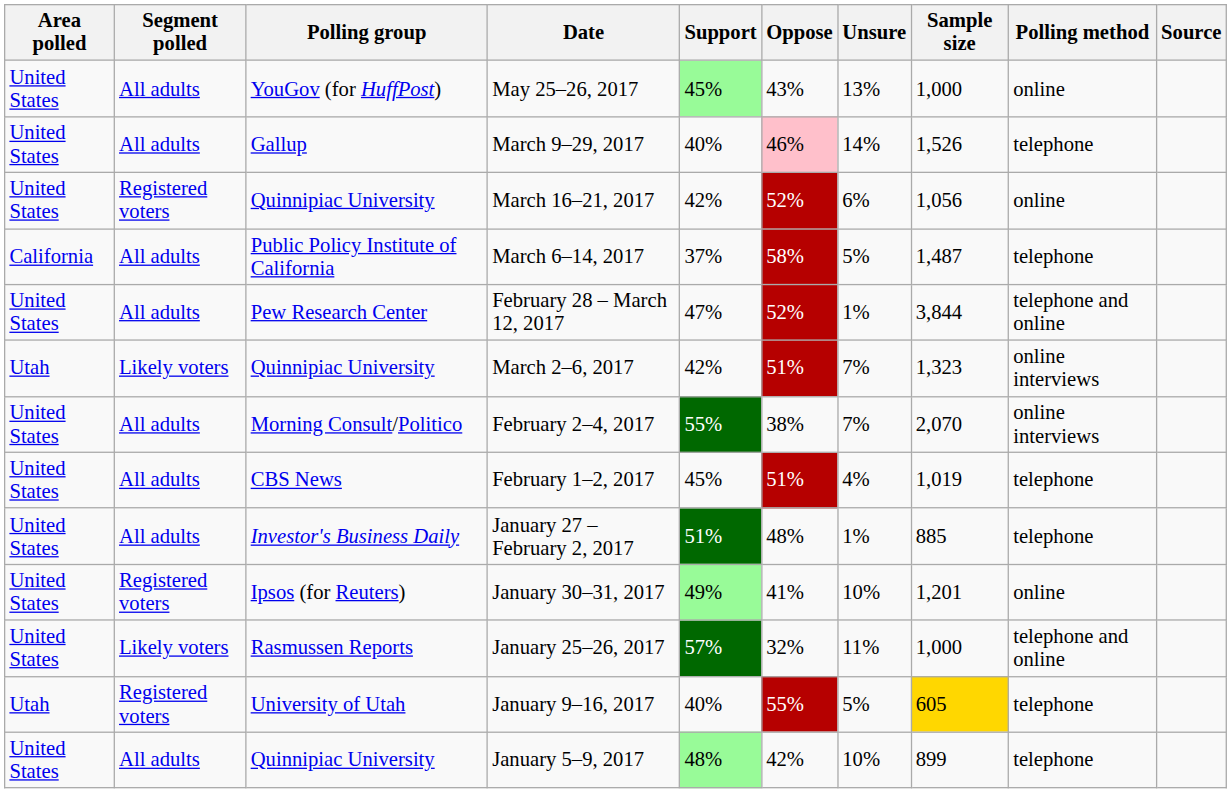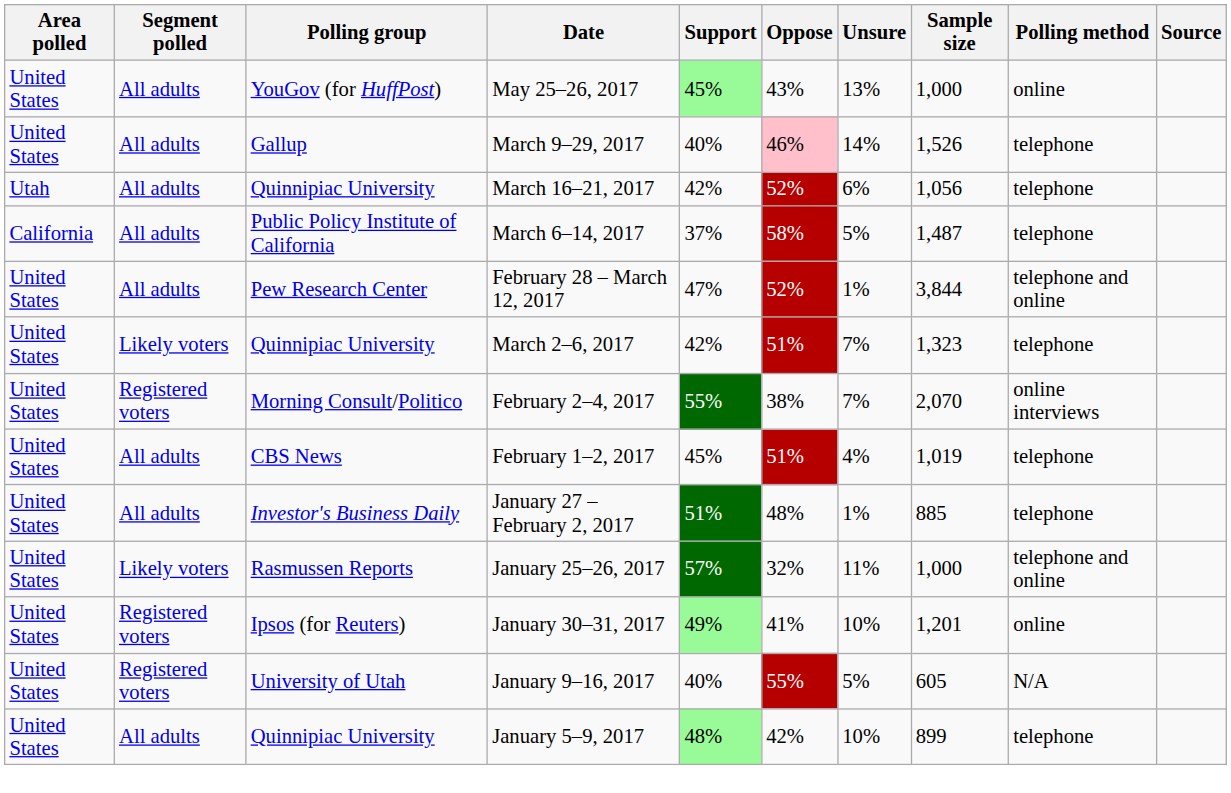(37, 200) United States -> (29, 188) Utah
(163, 200) Registered voters -> (159, 188) All adults
(1039, 200) online -> (1053, 188) telephone
(29, 368) Utah -> (37, 344) United States
(1056, 368) online interviews -> (1053, 344) telephone
(159, 424) All adults -> (163, 400) Registered voters
rows swapped: (578, 592) <-> (578, 647)
(29, 703) Utah -> (37, 680) United States
(931, 703) gold background -> (931, 680) no background
(1053, 703) telephone -> (1031, 680) N/A
